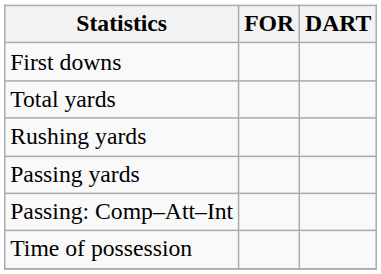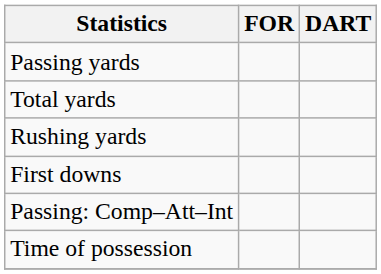rows swapped: (66, 61) <-> (75, 174)
